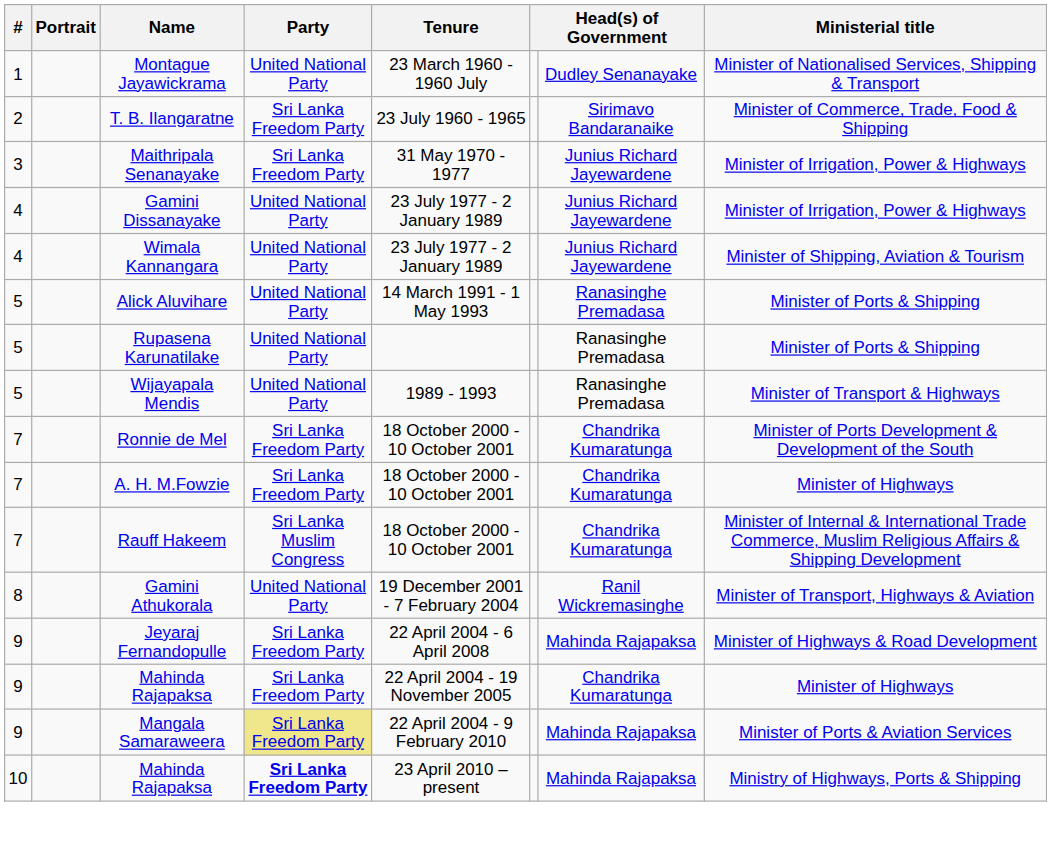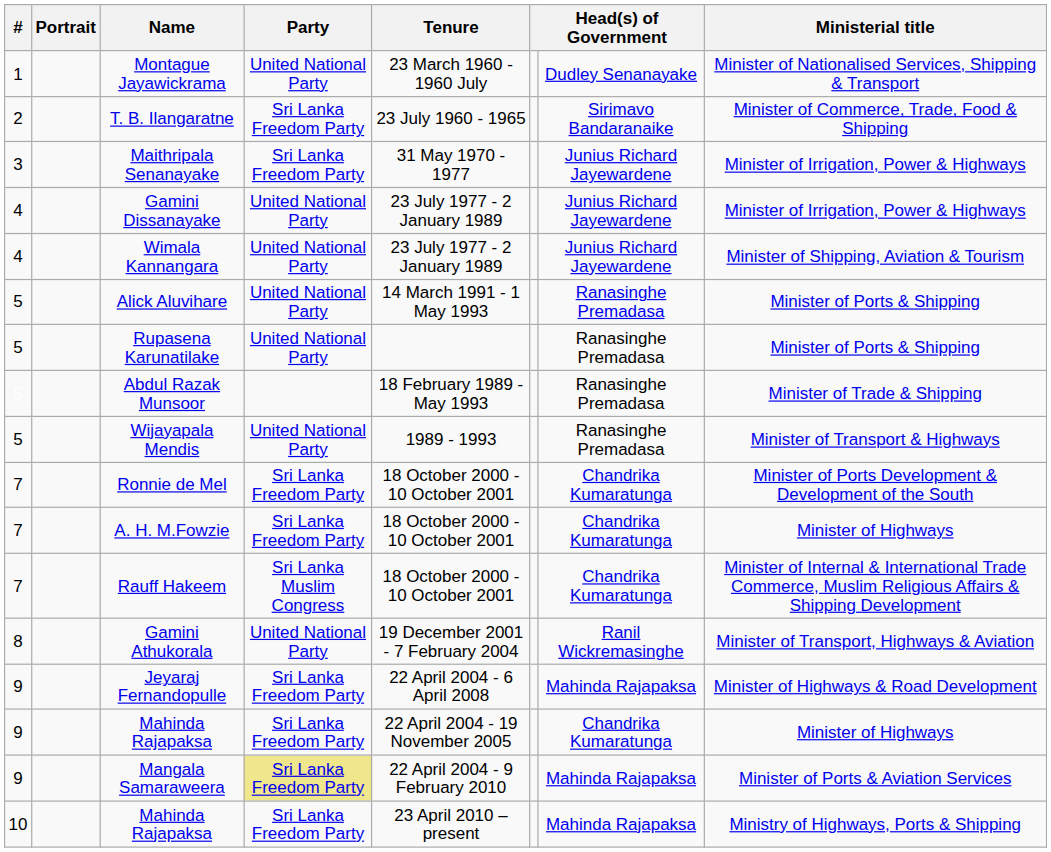+ row: (18, 394)
(308, 778) bold -> (308, 824) normal
